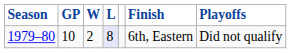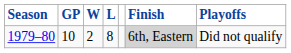(110, 36) lavender background -> (110, 36) no background
(161, 36) no background -> (161, 36) lightgrey background
